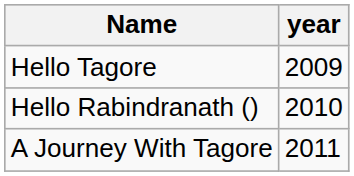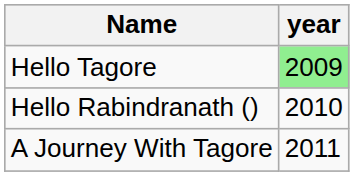(314, 66) no background -> (314, 66) lightgreen background
